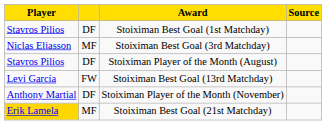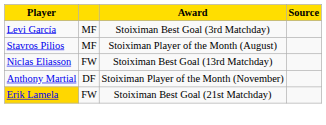- row: (193, 29)
(39, 45) Niclas Eliasson -> (31, 29) Levi García
(89, 62) DF -> (89, 45) MF
(31, 78) Levi García -> (39, 62) Niclas Eliasson
(89, 111) MF -> (89, 95) FW
